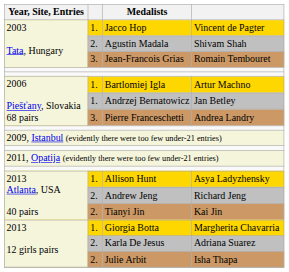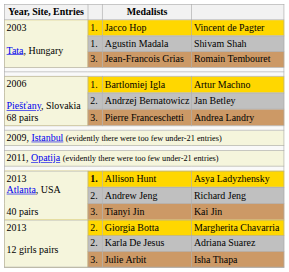(94, 43) 2. -> (94, 43) 1.
(95, 101) 1. -> (94, 101) 2.
(94, 179) normal -> (94, 179) bold
(94, 211) 2. -> (94, 211) 3.
(94, 228) 1. -> (94, 228) 2.
(94, 259) 2. -> (94, 259) 3.
